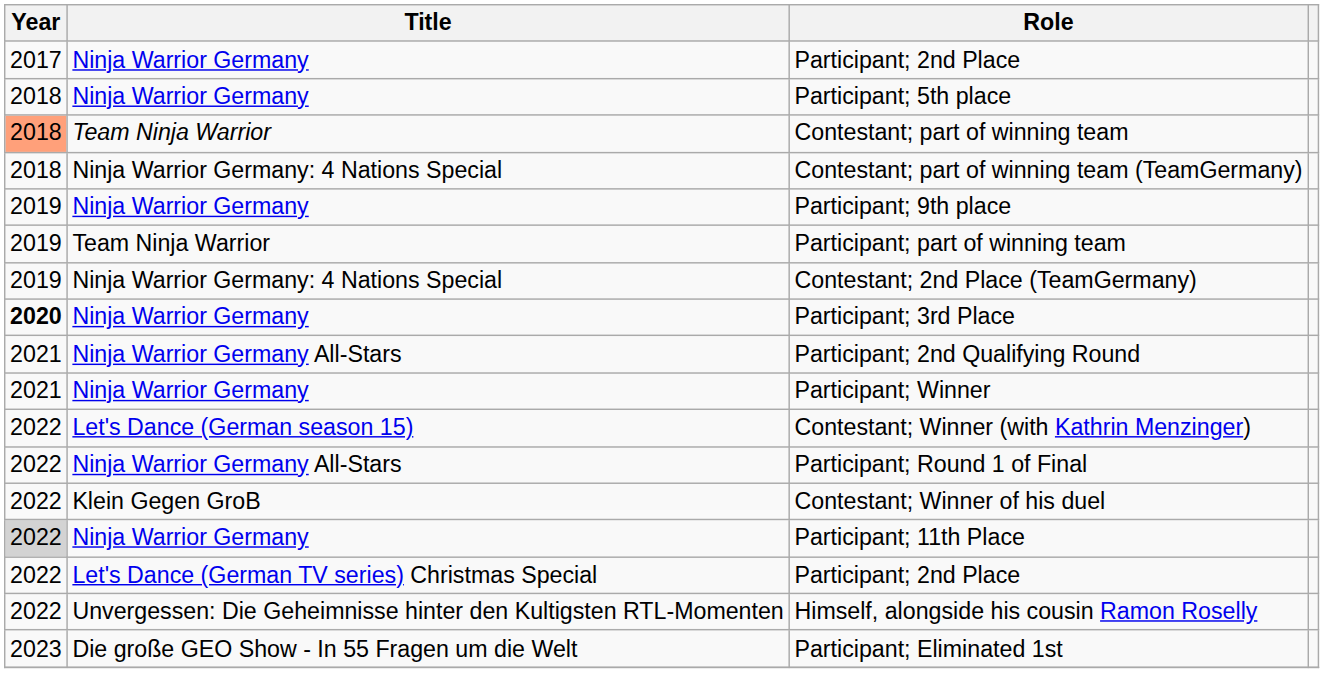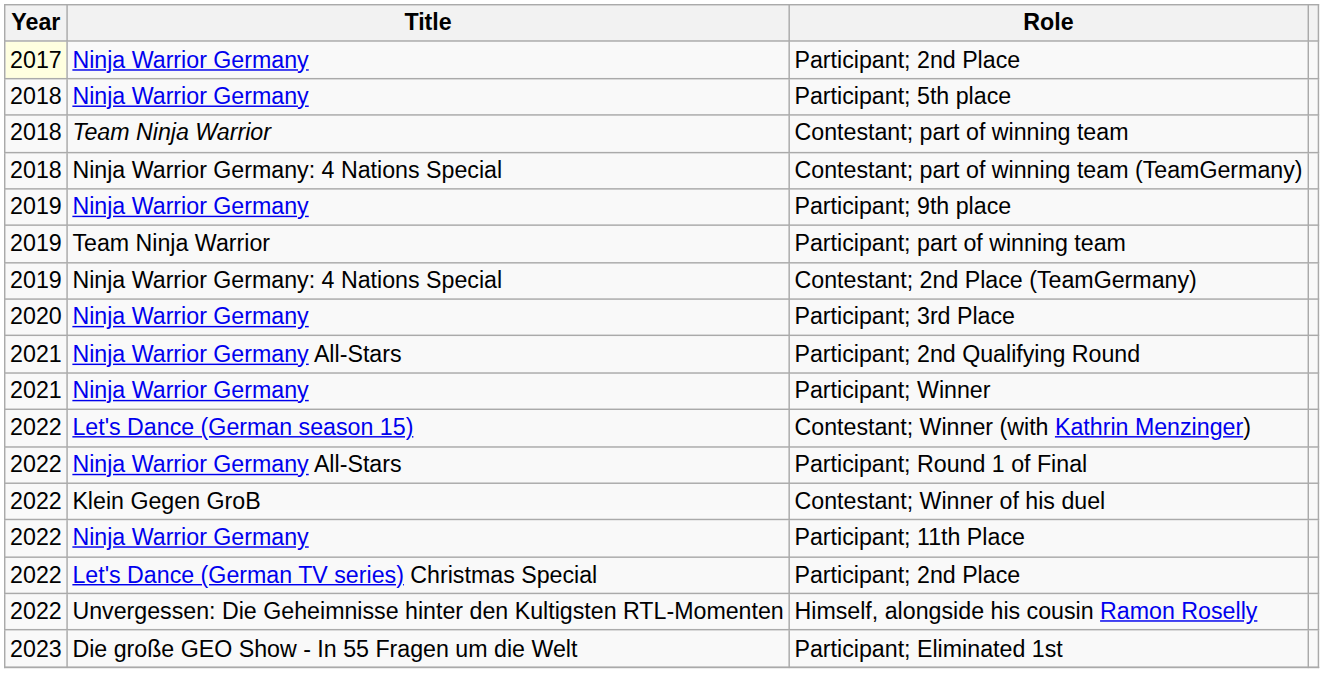(36, 59) no background -> (36, 59) lightyellow background
(36, 133) lightsalmon background -> (36, 133) no background
(36, 317) bold -> (36, 317) normal
(36, 538) lightgrey background -> (36, 538) no background
